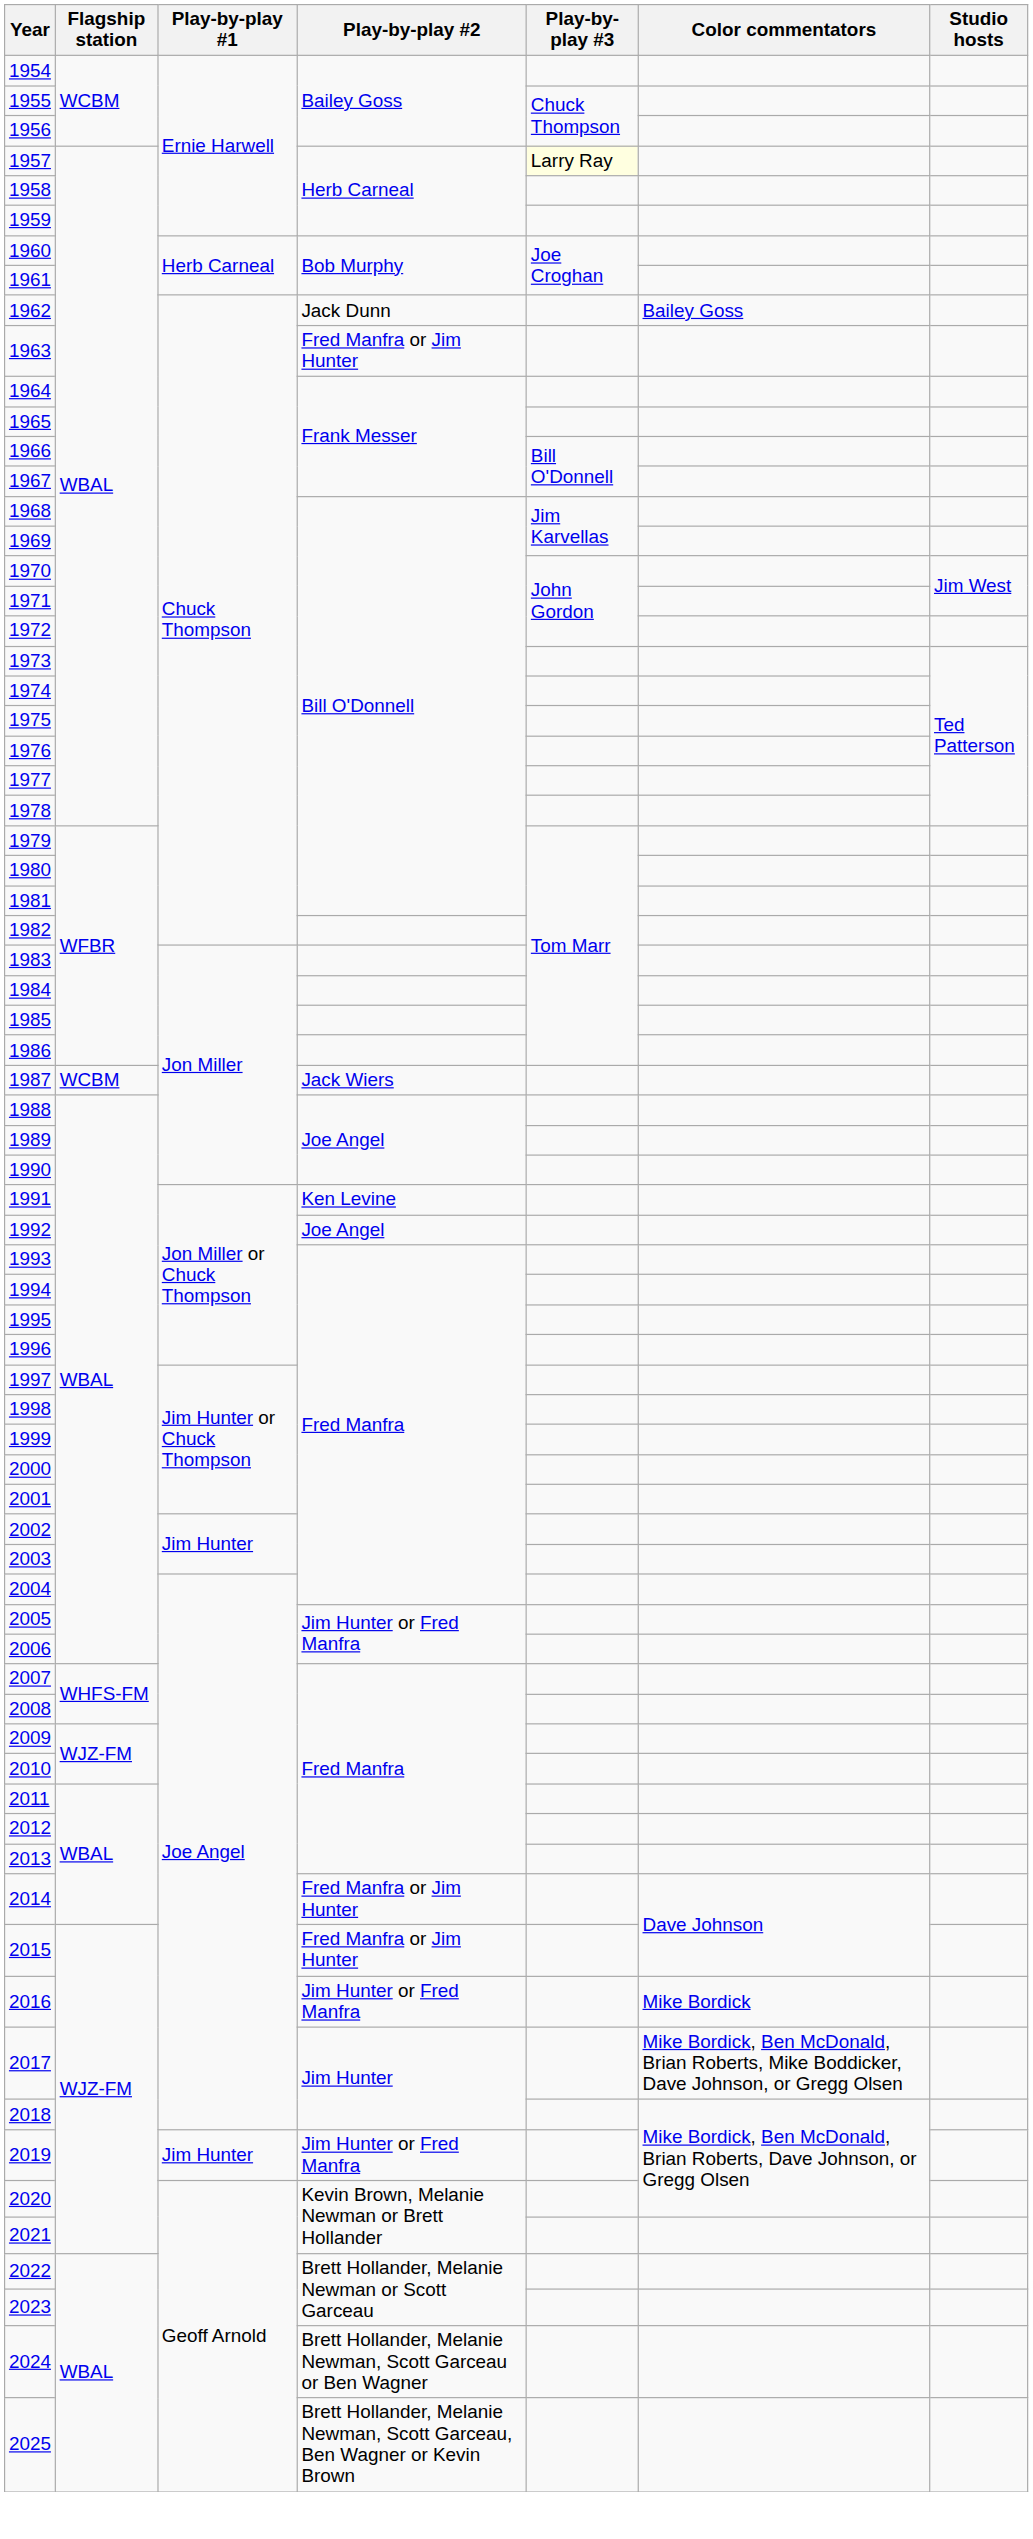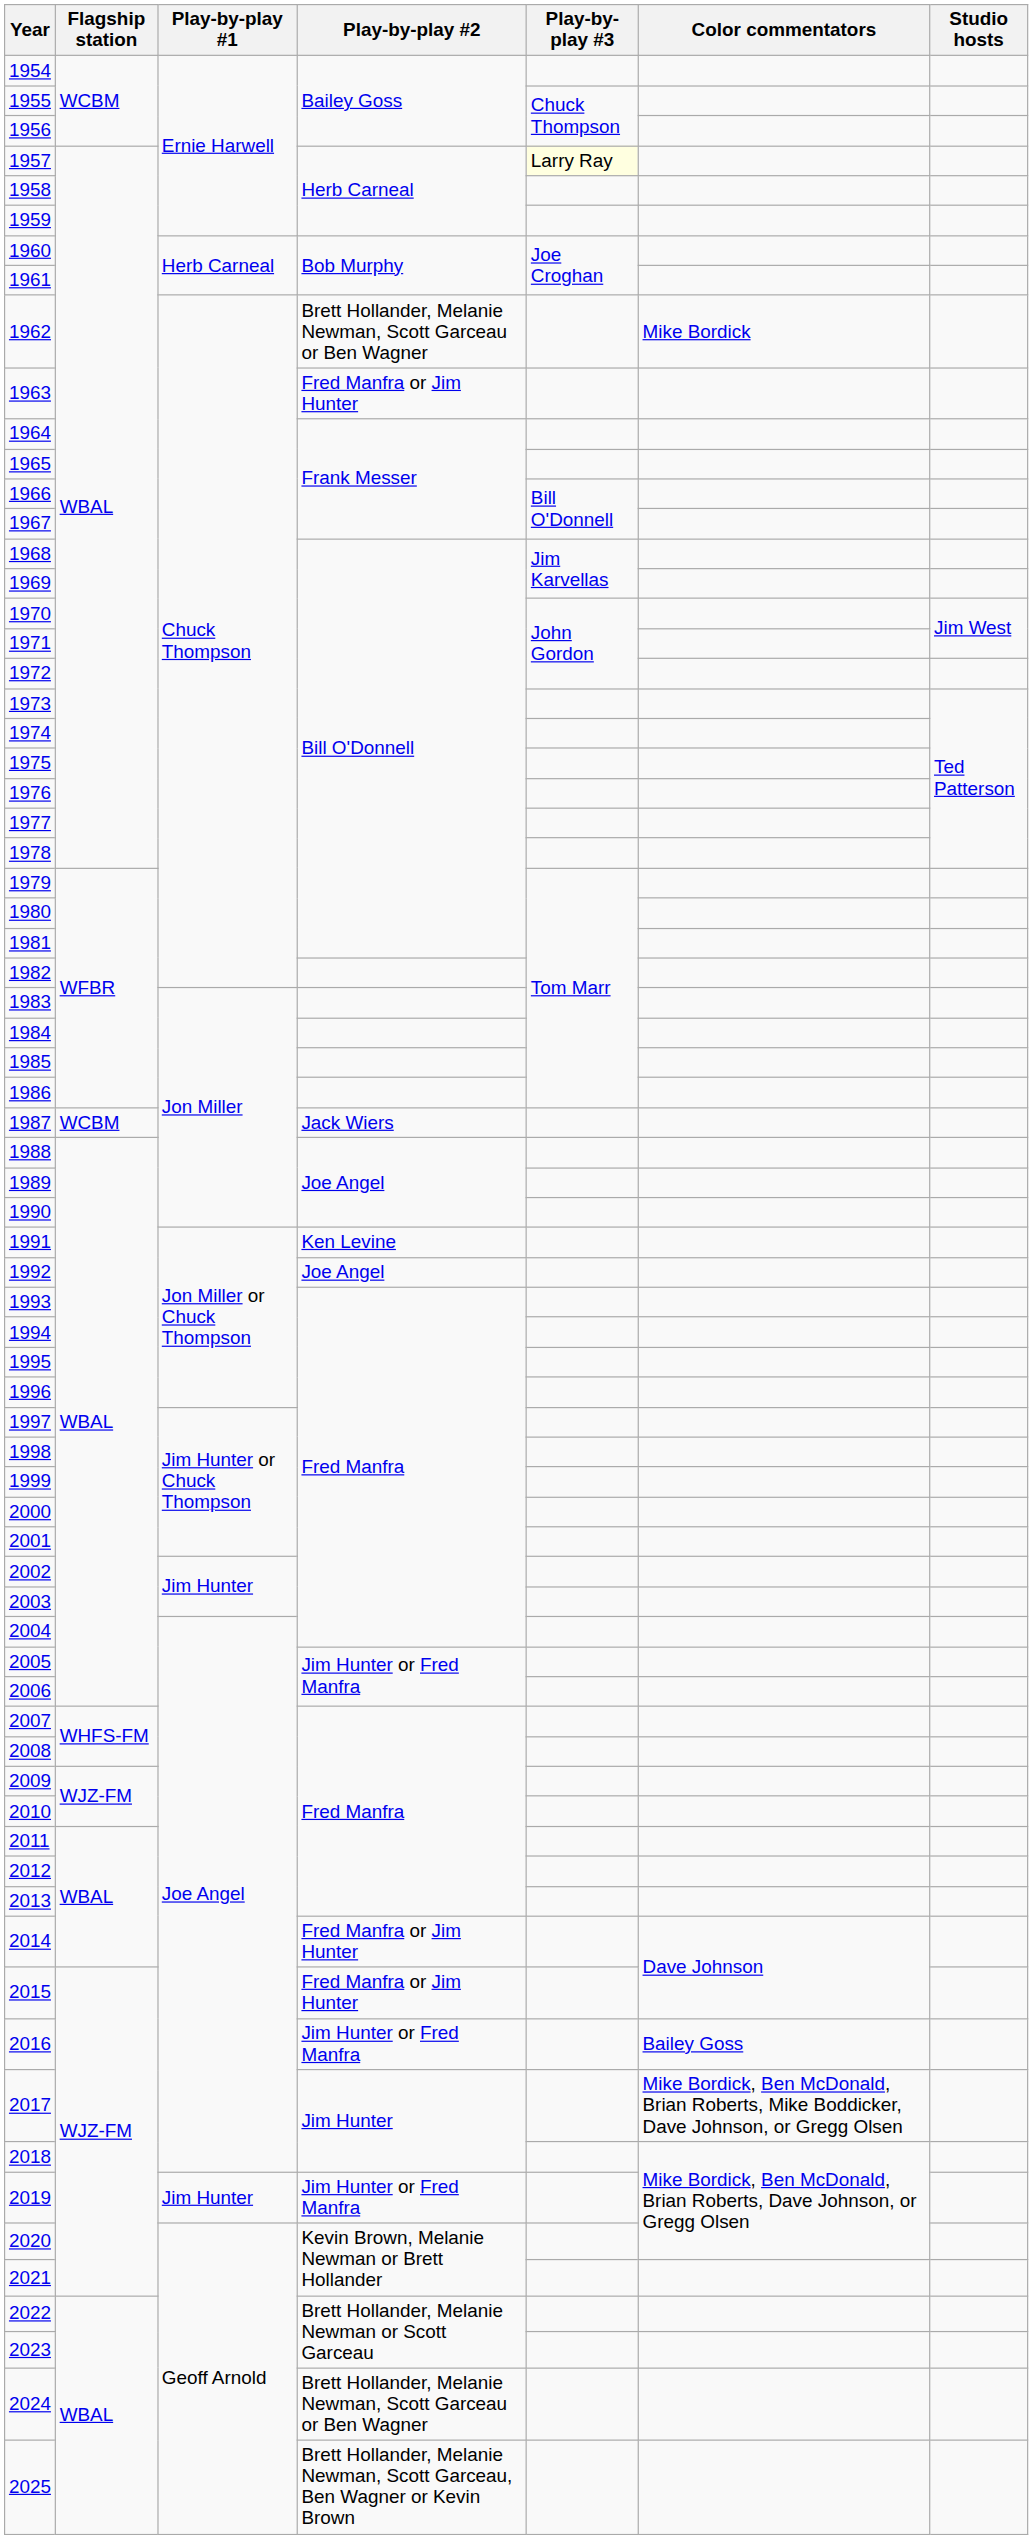(346, 310) Jack Dunn -> (404, 331) Brett Hollander, Melanie Newman, Scott Garceau or Ben Wagner
(693, 310) Bailey Goss -> (697, 331) Mike Bordick
(697, 2001) Mike Bordick -> (693, 2043) Bailey Goss
